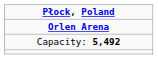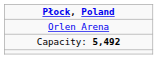(79, 27) bold -> (79, 27) normal
